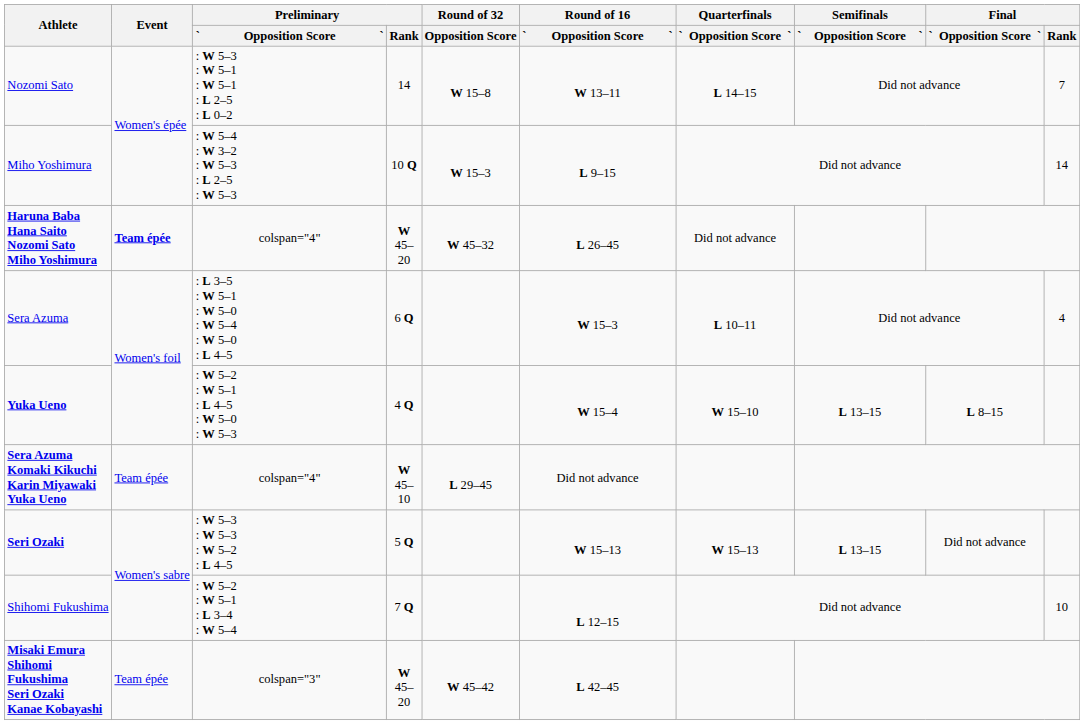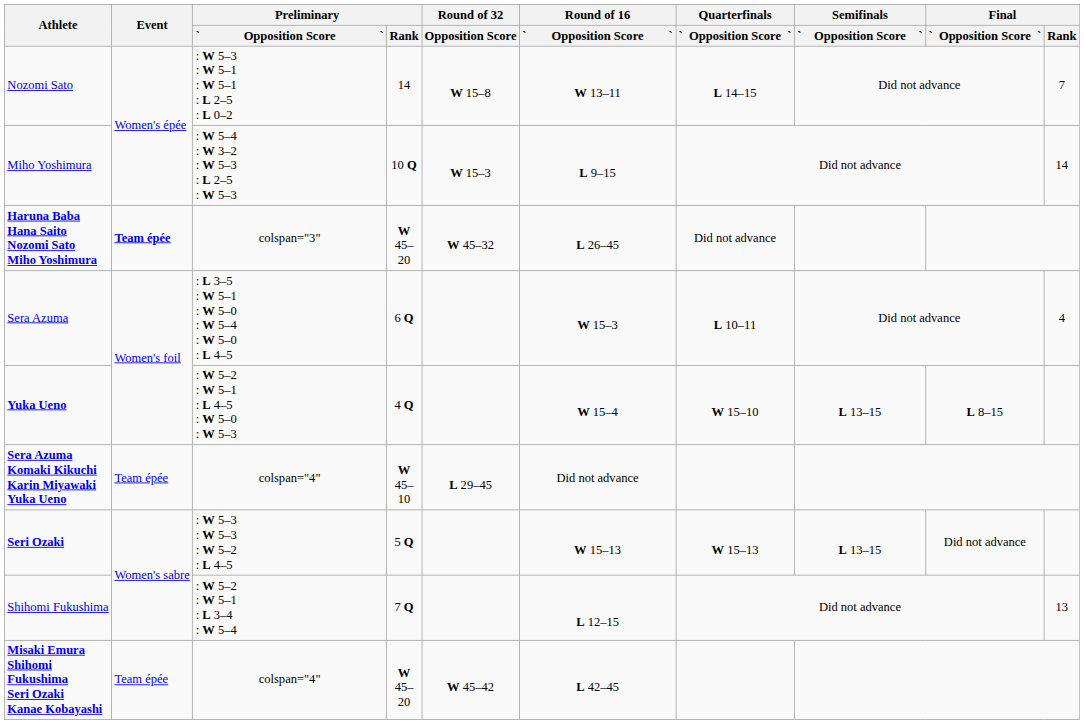(290, 238) colspan="4" -> (290, 238) colspan="3"
(1062, 607) 10 -> (1062, 607) 13
(290, 680) colspan="3" -> (290, 680) colspan="4"
